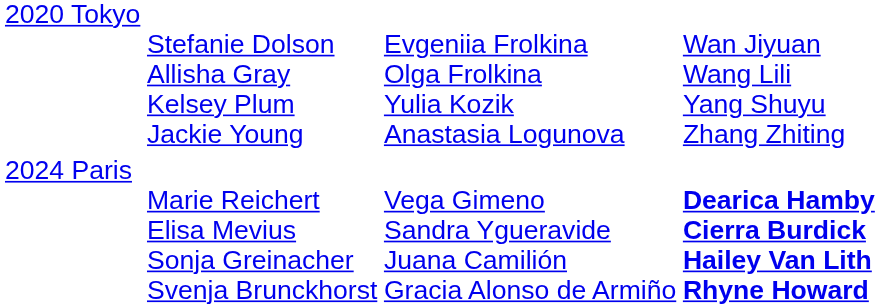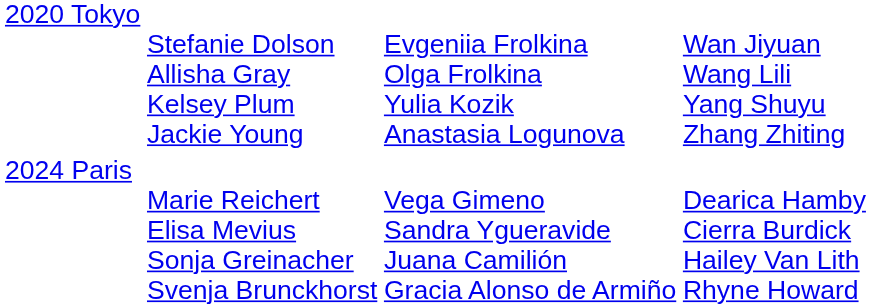(779, 245) bold -> (774, 245) normal
